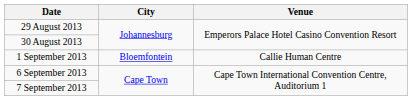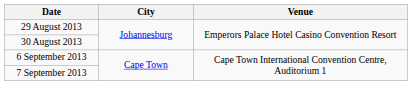- row: (52, 57)
